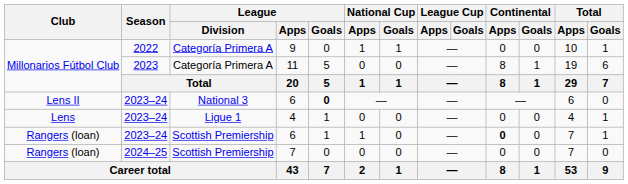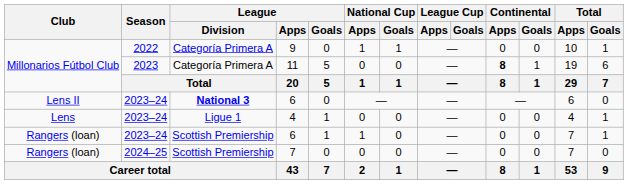(503, 65) normal -> (503, 65) bold
(223, 100) normal -> (223, 100) bold
(327, 100) bold -> (327, 100) normal
(503, 135) bold -> (503, 135) normal
